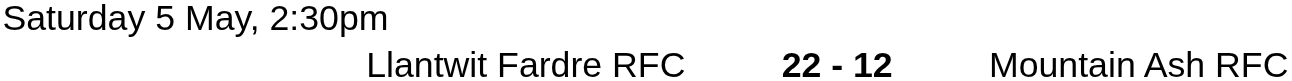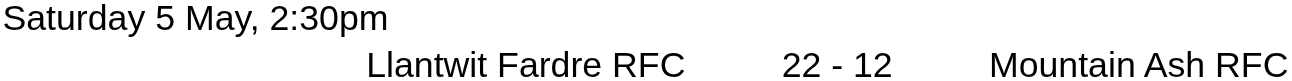(837, 65) bold -> (837, 65) normal
